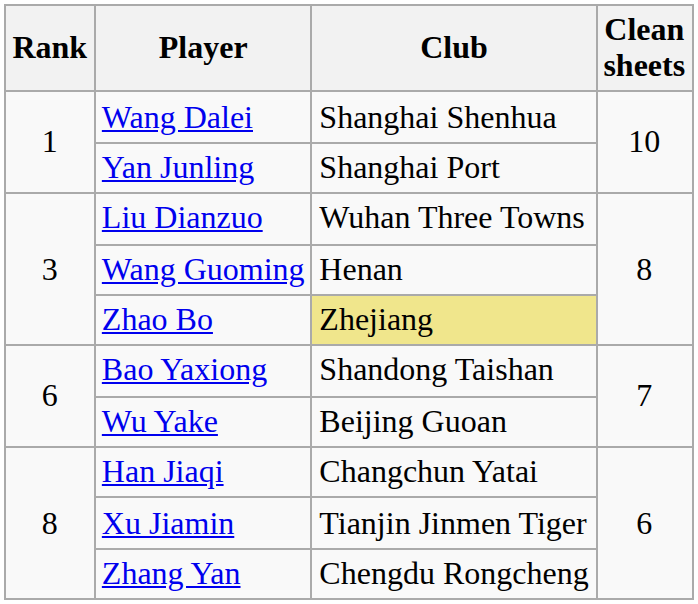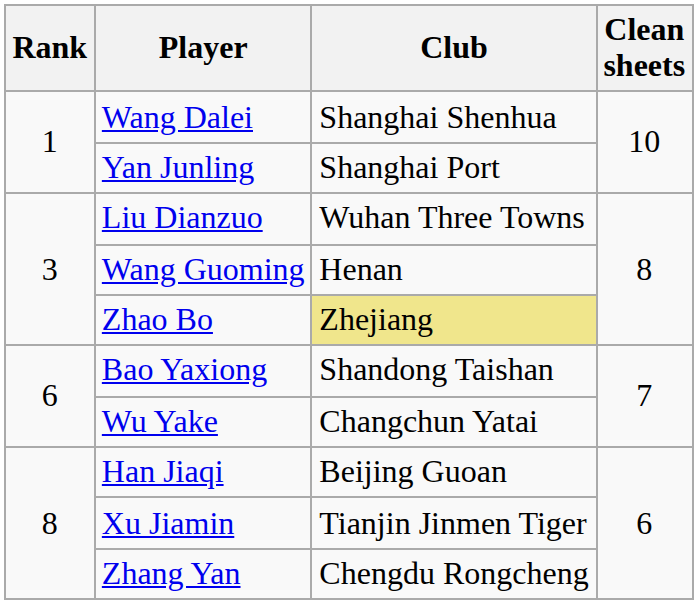(413, 421) Beijing Guoan -> (429, 421) Changchun Yatai
(429, 471) Changchun Yatai -> (413, 471) Beijing Guoan
